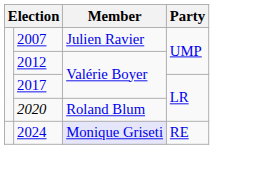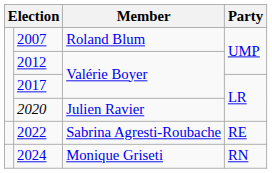(105, 39) Julien Ravier -> (106, 39) Roland Blum
(106, 109) Roland Blum -> (105, 109) Julien Ravier
+ row: (32, 132)
(115, 132) lavender background -> (115, 156) no background
(179, 132) RE -> (238, 156) RN
